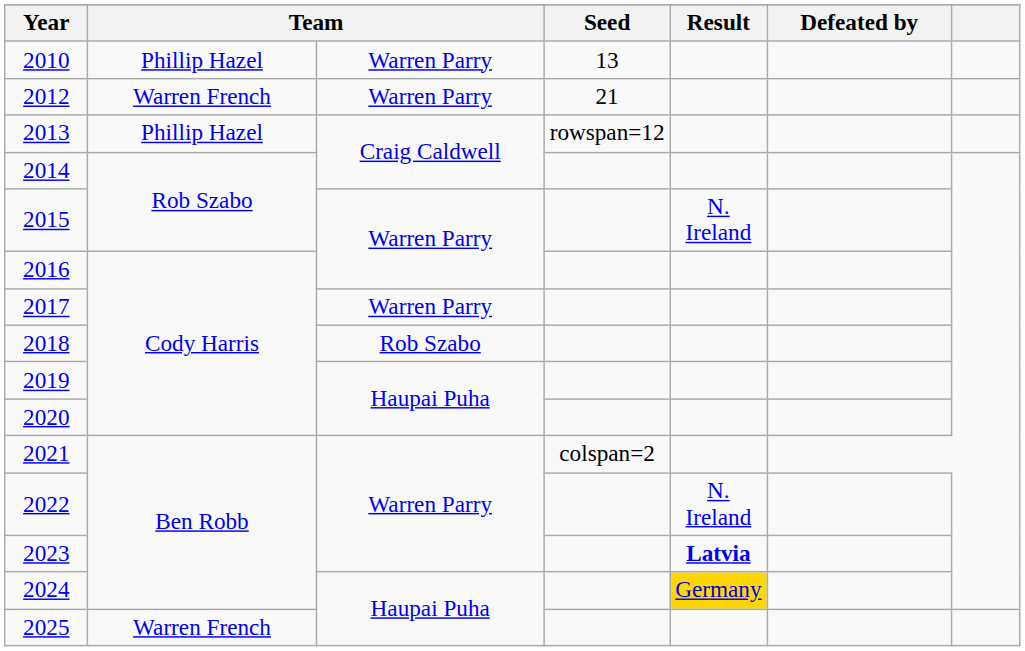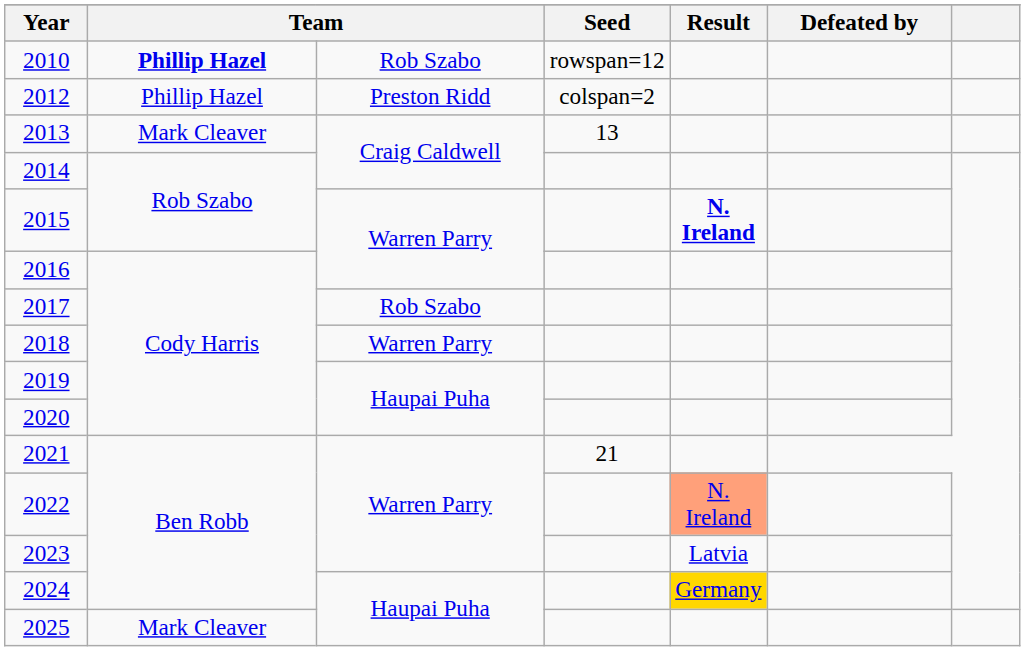(202, 59) normal -> (202, 59) bold
(430, 59) Warren Parry -> (430, 59) Rob Szabo
(607, 59) 13 -> (607, 59) rowspan=12
(202, 96) Warren French -> (202, 96) Phillip Hazel
(430, 96) Warren Parry -> (430, 96) Preston Ridd
(607, 96) 21 -> (607, 96) colspan=2
(202, 133) Phillip Hazel -> (202, 133) Mark Cleaver
(607, 133) rowspan=12 -> (607, 133) 13
(718, 219) normal -> (718, 219) bold
(430, 306) Warren Parry -> (430, 306) Rob Szabo
(430, 343) Rob Szabo -> (430, 343) Warren Parry
(607, 453) colspan=2 -> (607, 453) 21
(718, 503) no background -> (718, 503) lightsalmon background
(718, 553) bold -> (718, 553) normal
(202, 627) Warren French -> (202, 627) Mark Cleaver
